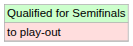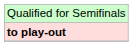(34, 31) normal -> (36, 31) bold
